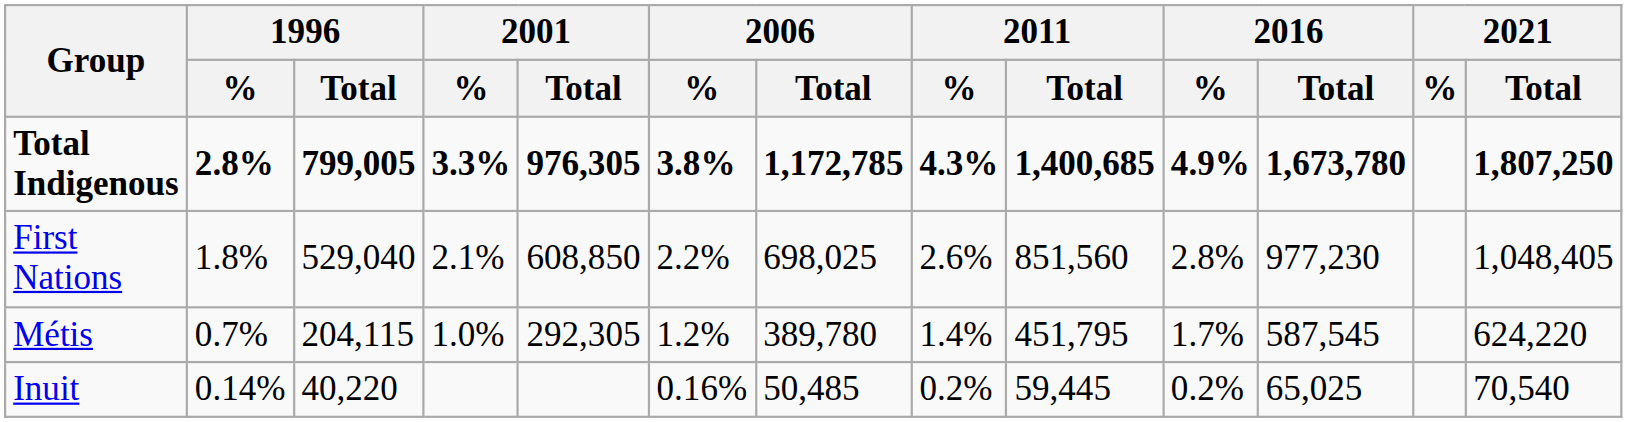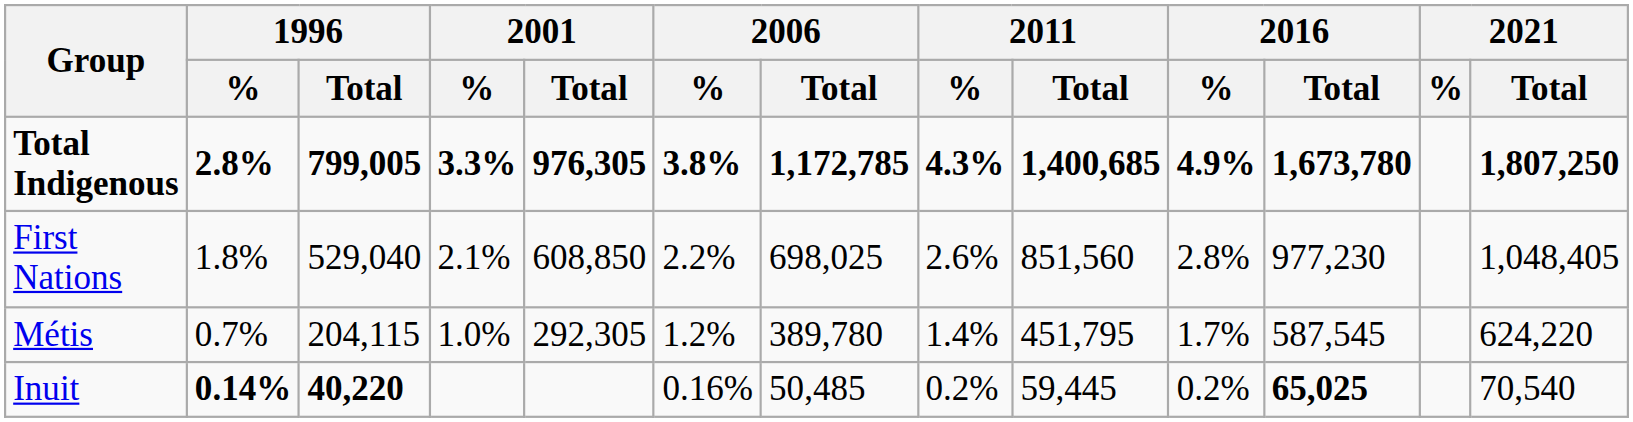(240, 388) normal -> (243, 388) bold
(350, 388) normal -> (356, 388) bold
(1314, 388) normal -> (1320, 388) bold
